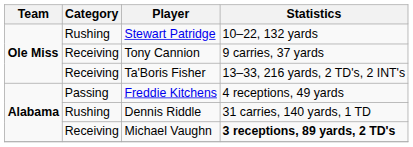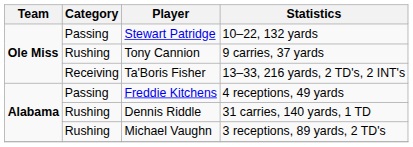(87, 34) Rushing -> (87, 34) Passing
(92, 53) Receiving -> (87, 53) Rushing
(92, 131) Receiving -> (87, 131) Rushing
(309, 131) bold -> (304, 131) normal
